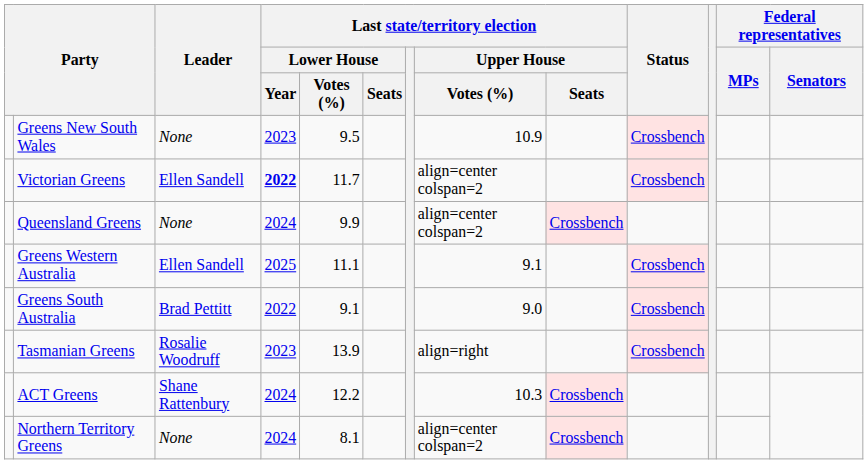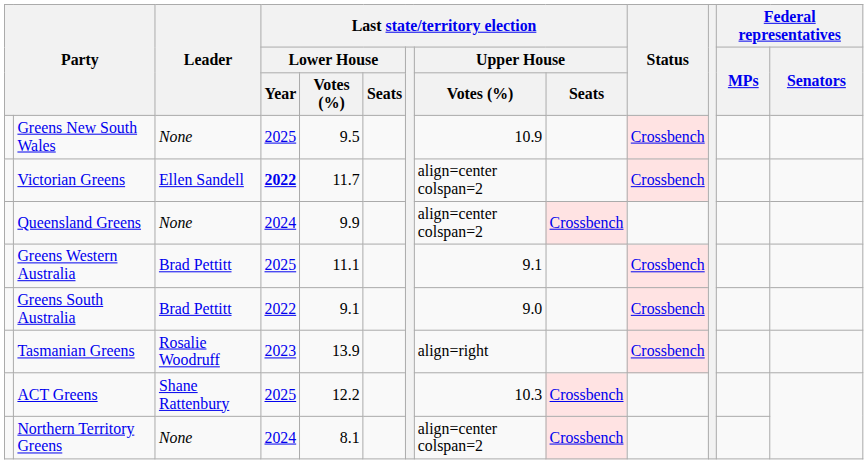(280, 136) 2023 -> (280, 136) 2025
(201, 265) Ellen Sandell -> (195, 265) Brad Pettitt
(280, 394) 2024 -> (280, 394) 2025
